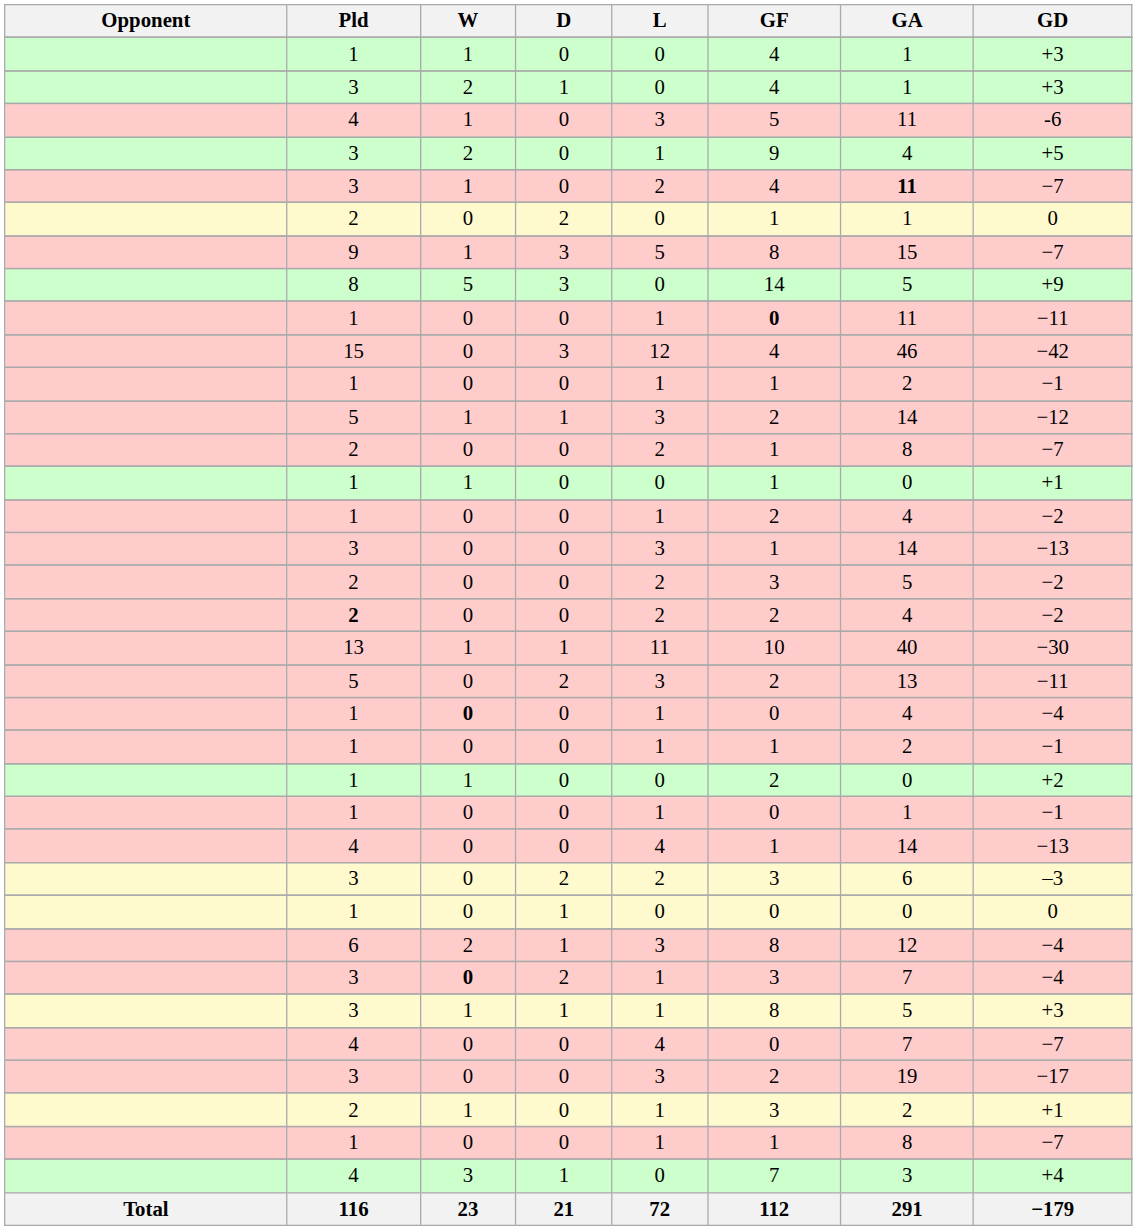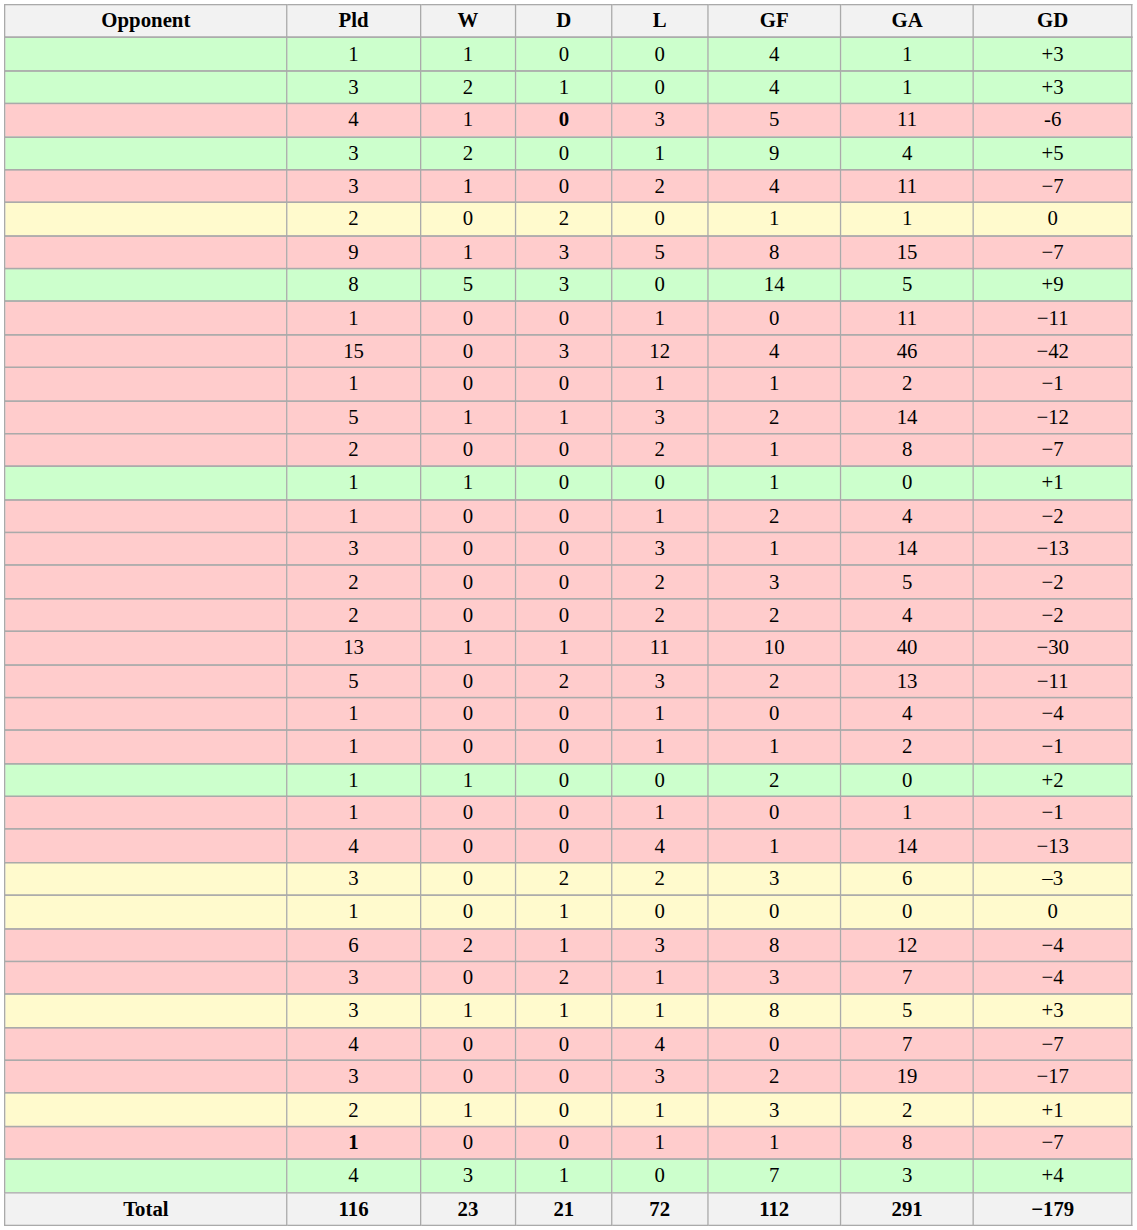(564, 119) normal -> (564, 119) bold
(907, 185) bold -> (907, 185) normal
(774, 317) bold -> (774, 317) normal
(354, 614) bold -> (354, 614) normal
(468, 713) bold -> (468, 713) normal
(468, 977) bold -> (468, 977) normal
(354, 1142) normal -> (354, 1142) bold
